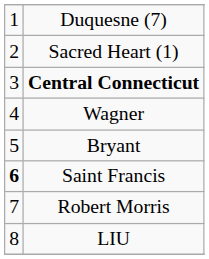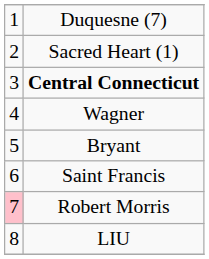(14, 176) bold -> (14, 176) normal
(14, 207) no background -> (14, 207) pink background
